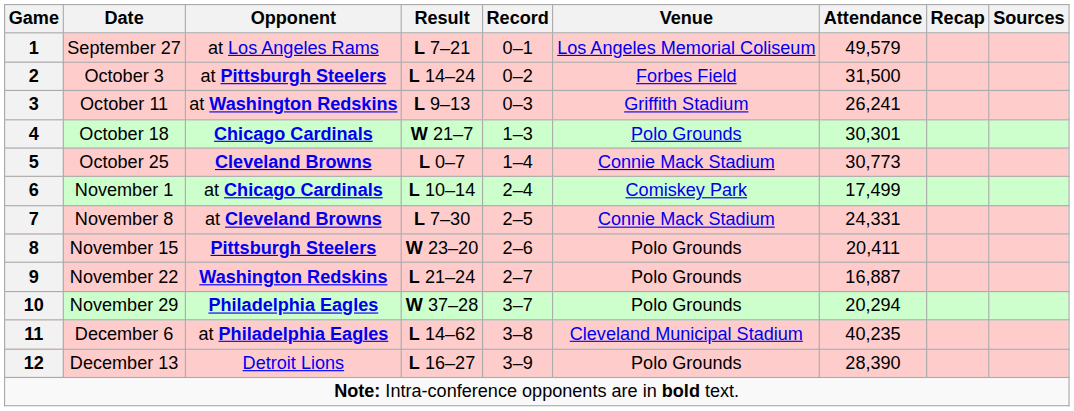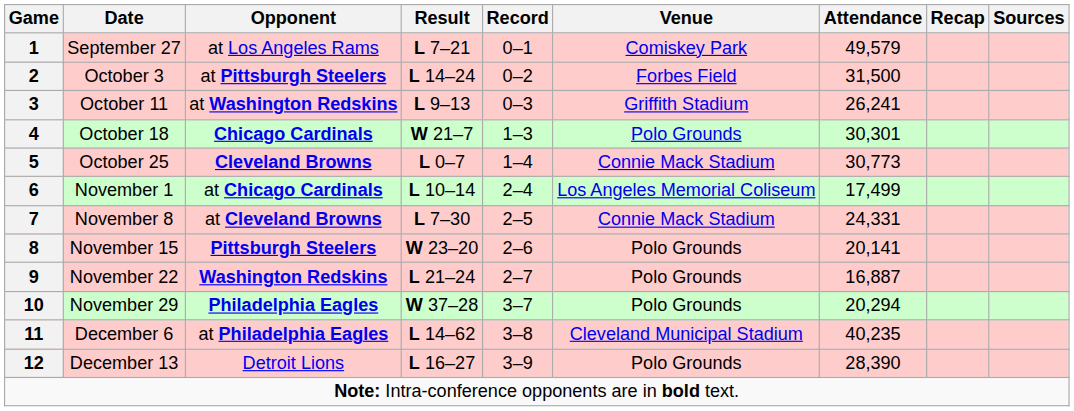(686, 47) Los Angeles Memorial Coliseum -> (686, 47) Comiskey Park
(686, 190) Comiskey Park -> (686, 190) Los Angeles Memorial Coliseum
(873, 248) 20,411 -> (873, 248) 20,141
